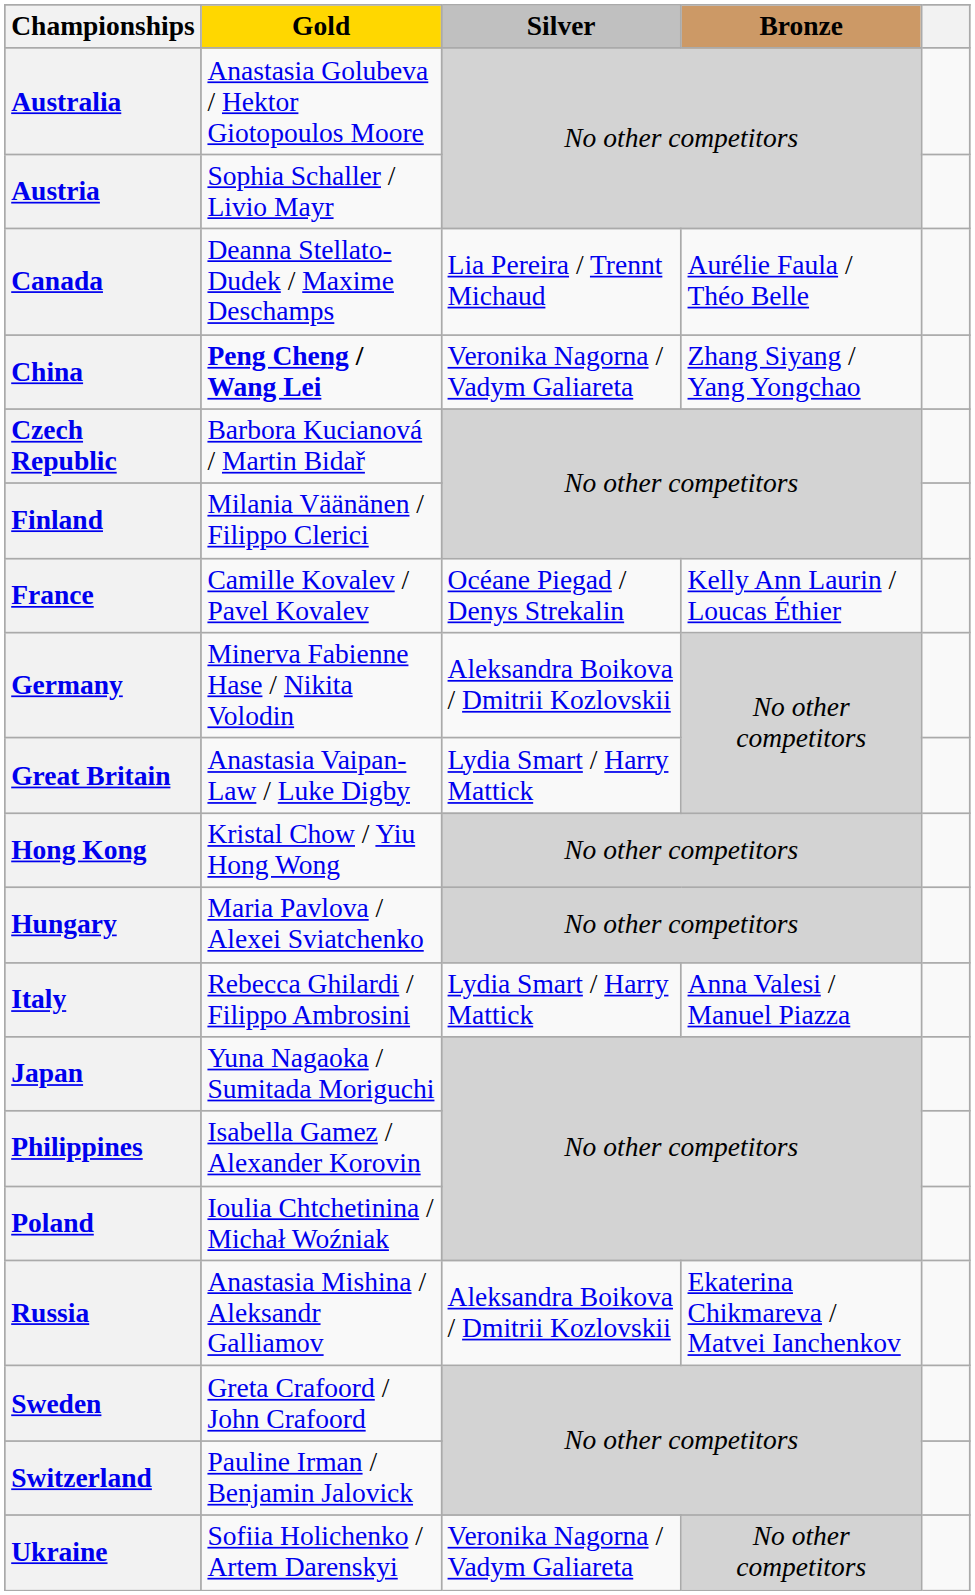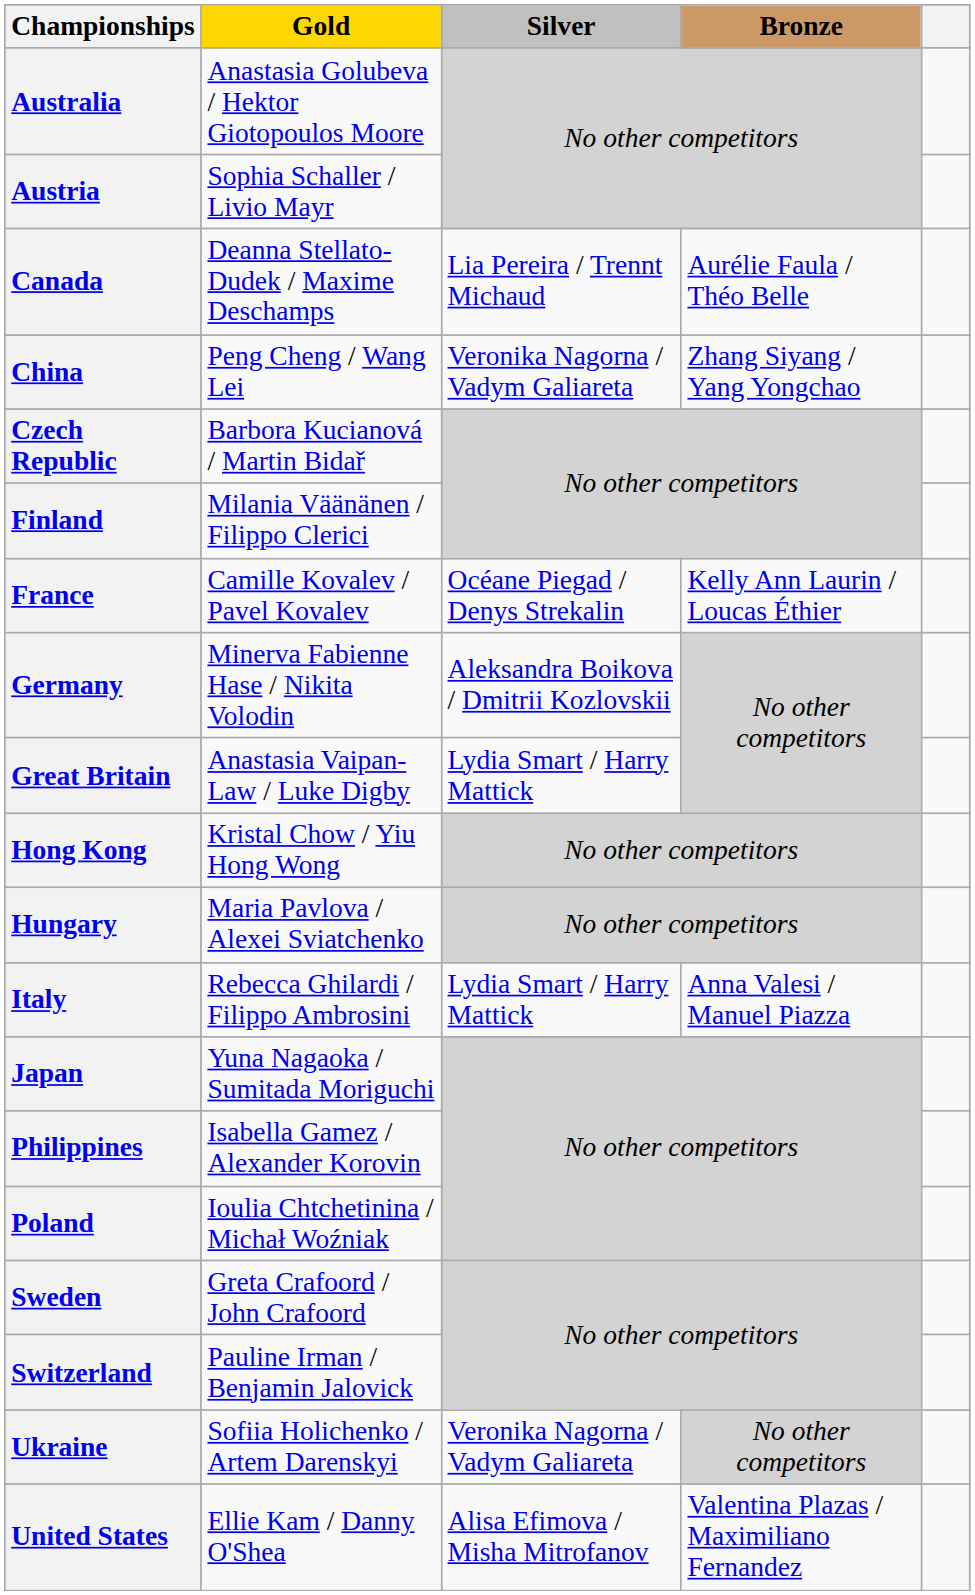(285, 371) bold -> (317, 371) normal
- row: (50, 1312)
+ row: (90, 1536)
